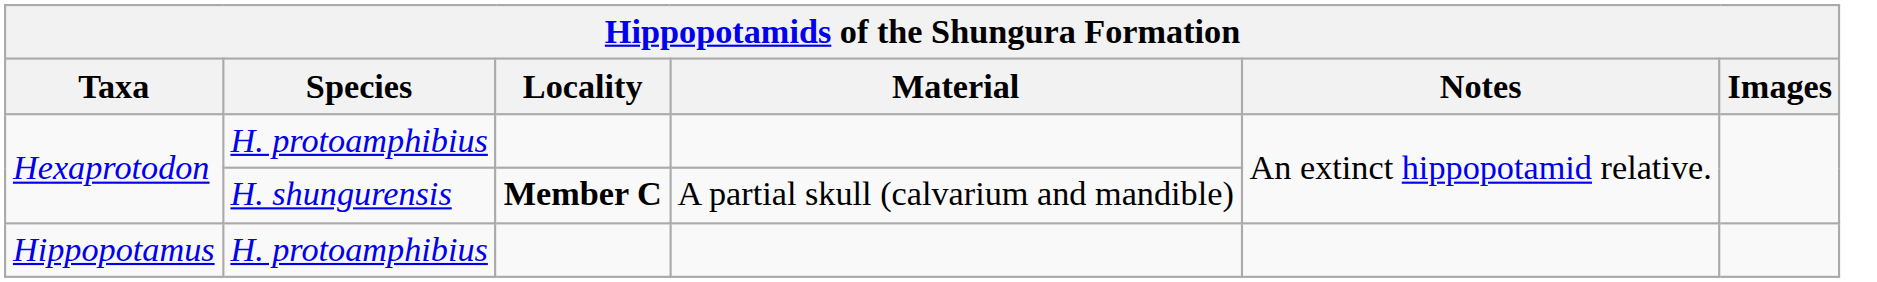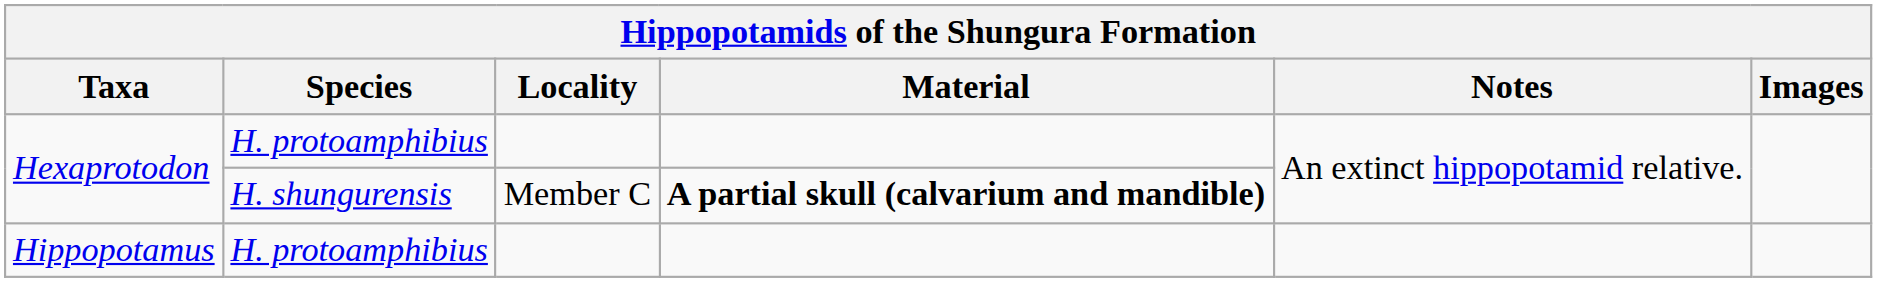(583, 194) bold -> (577, 194) normal
(956, 194) normal -> (966, 194) bold
